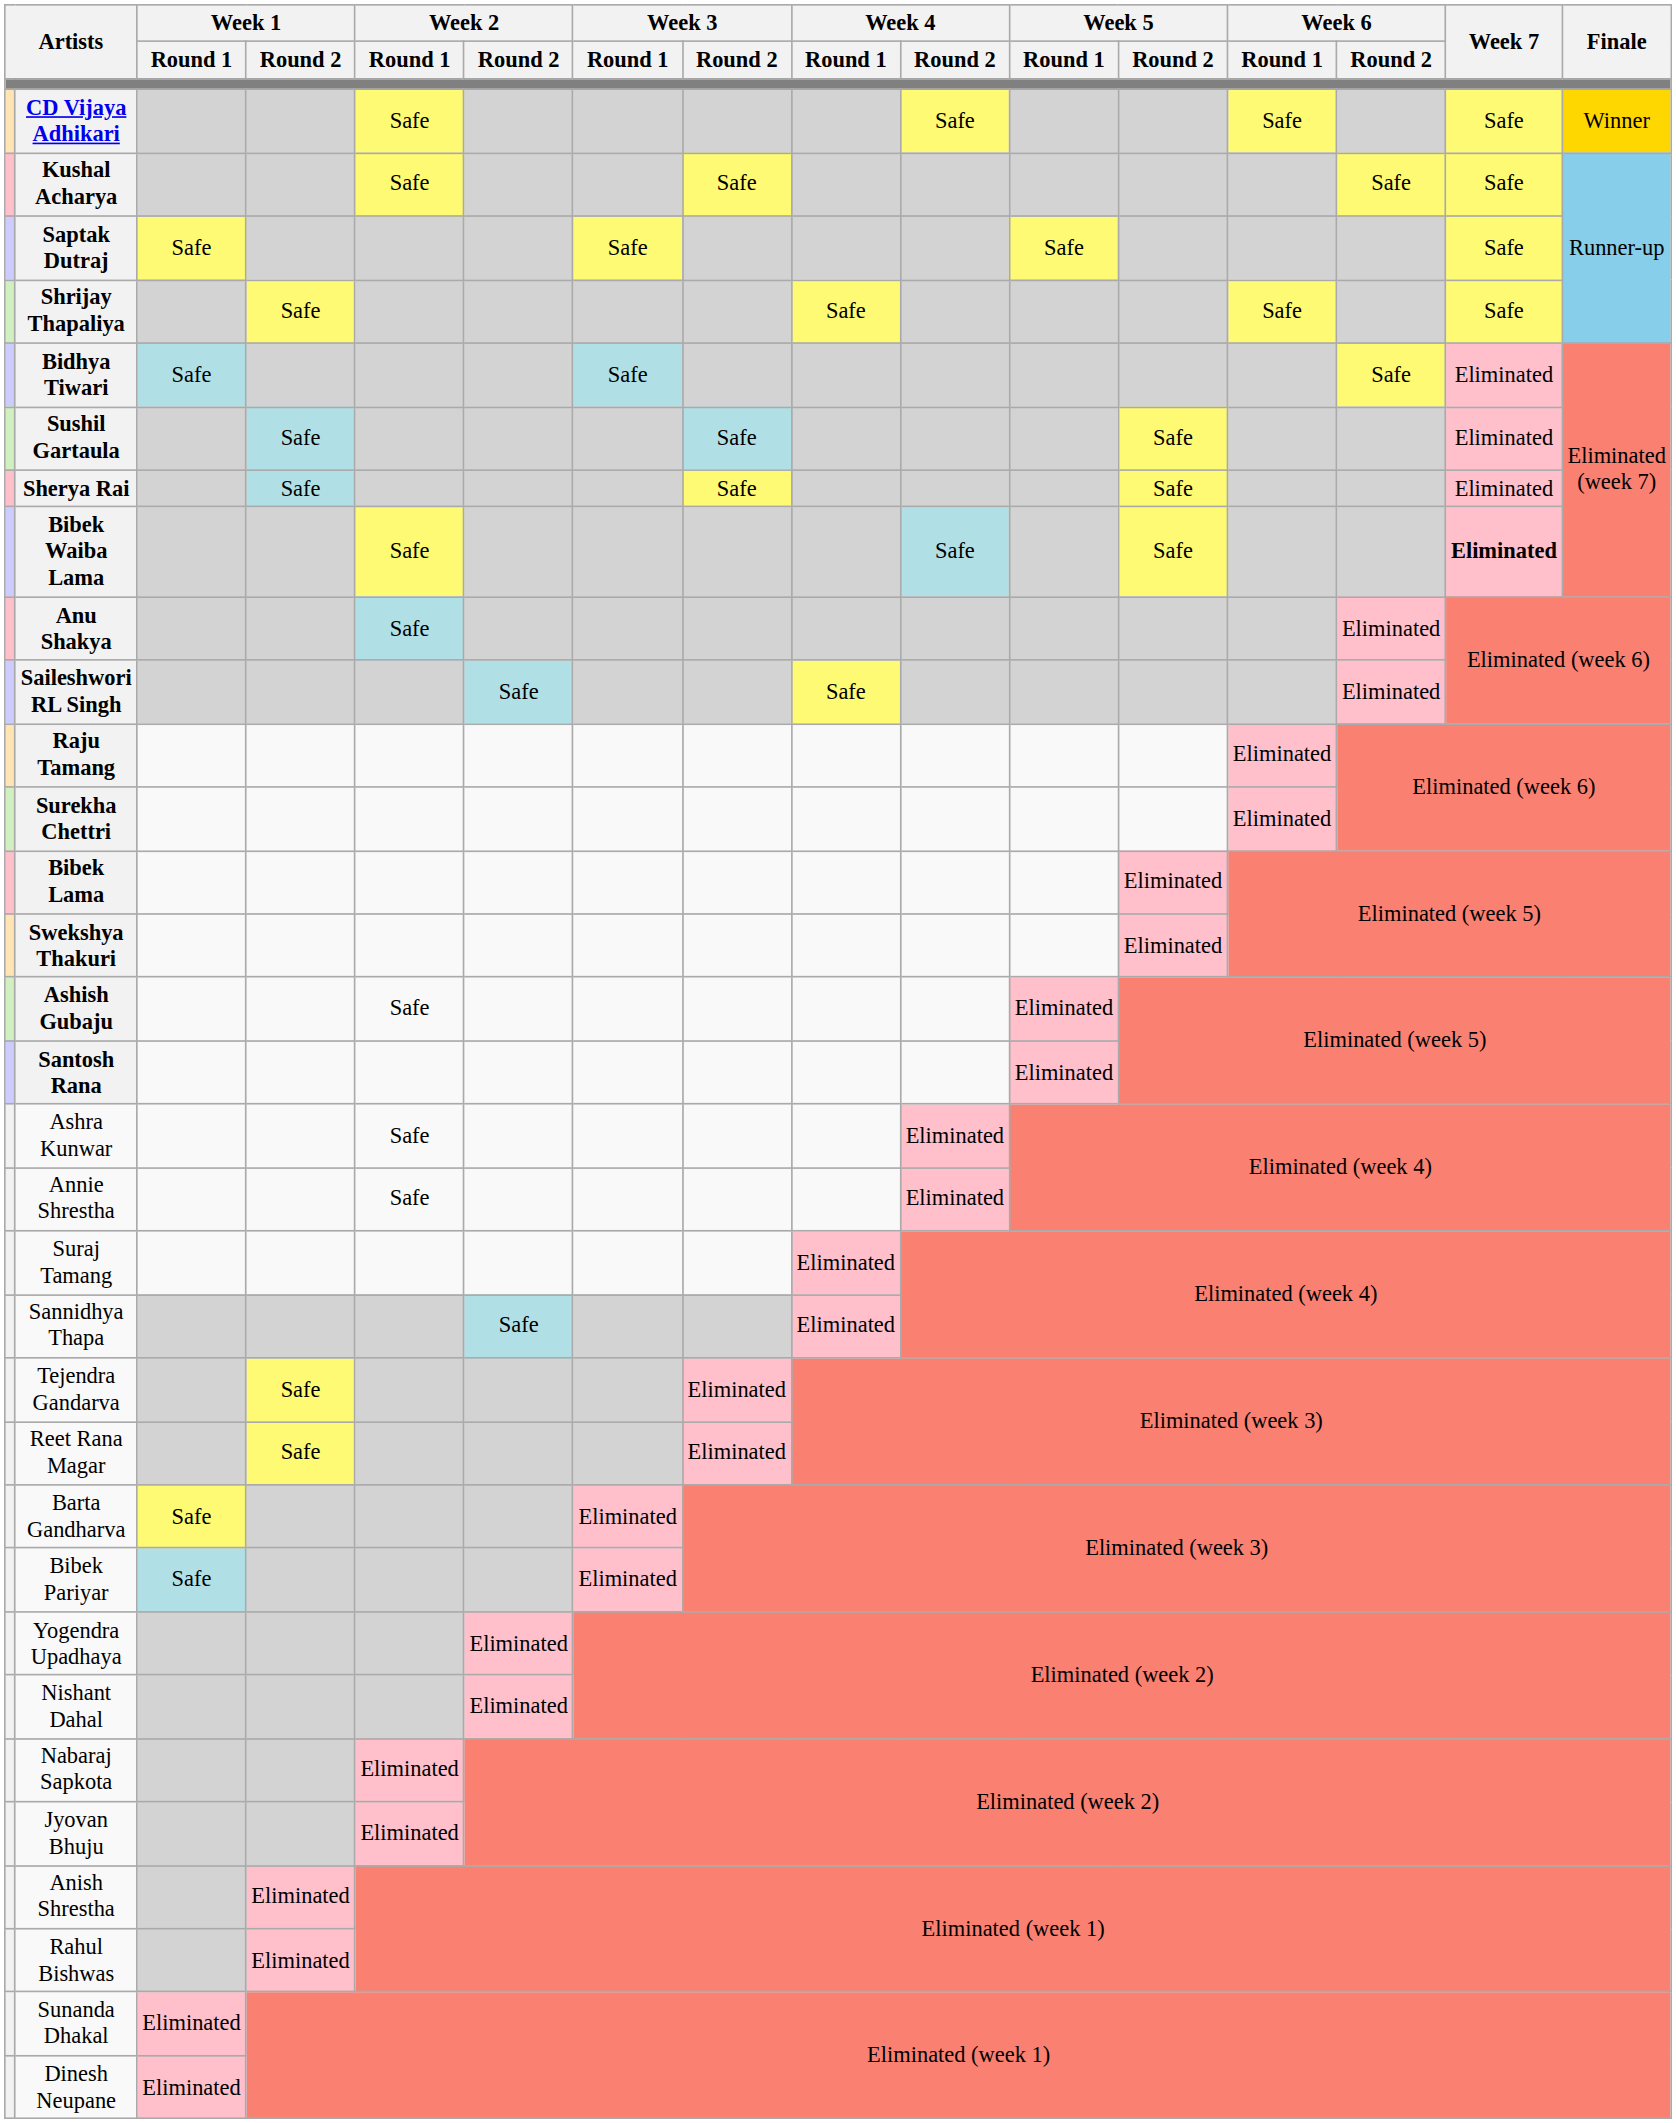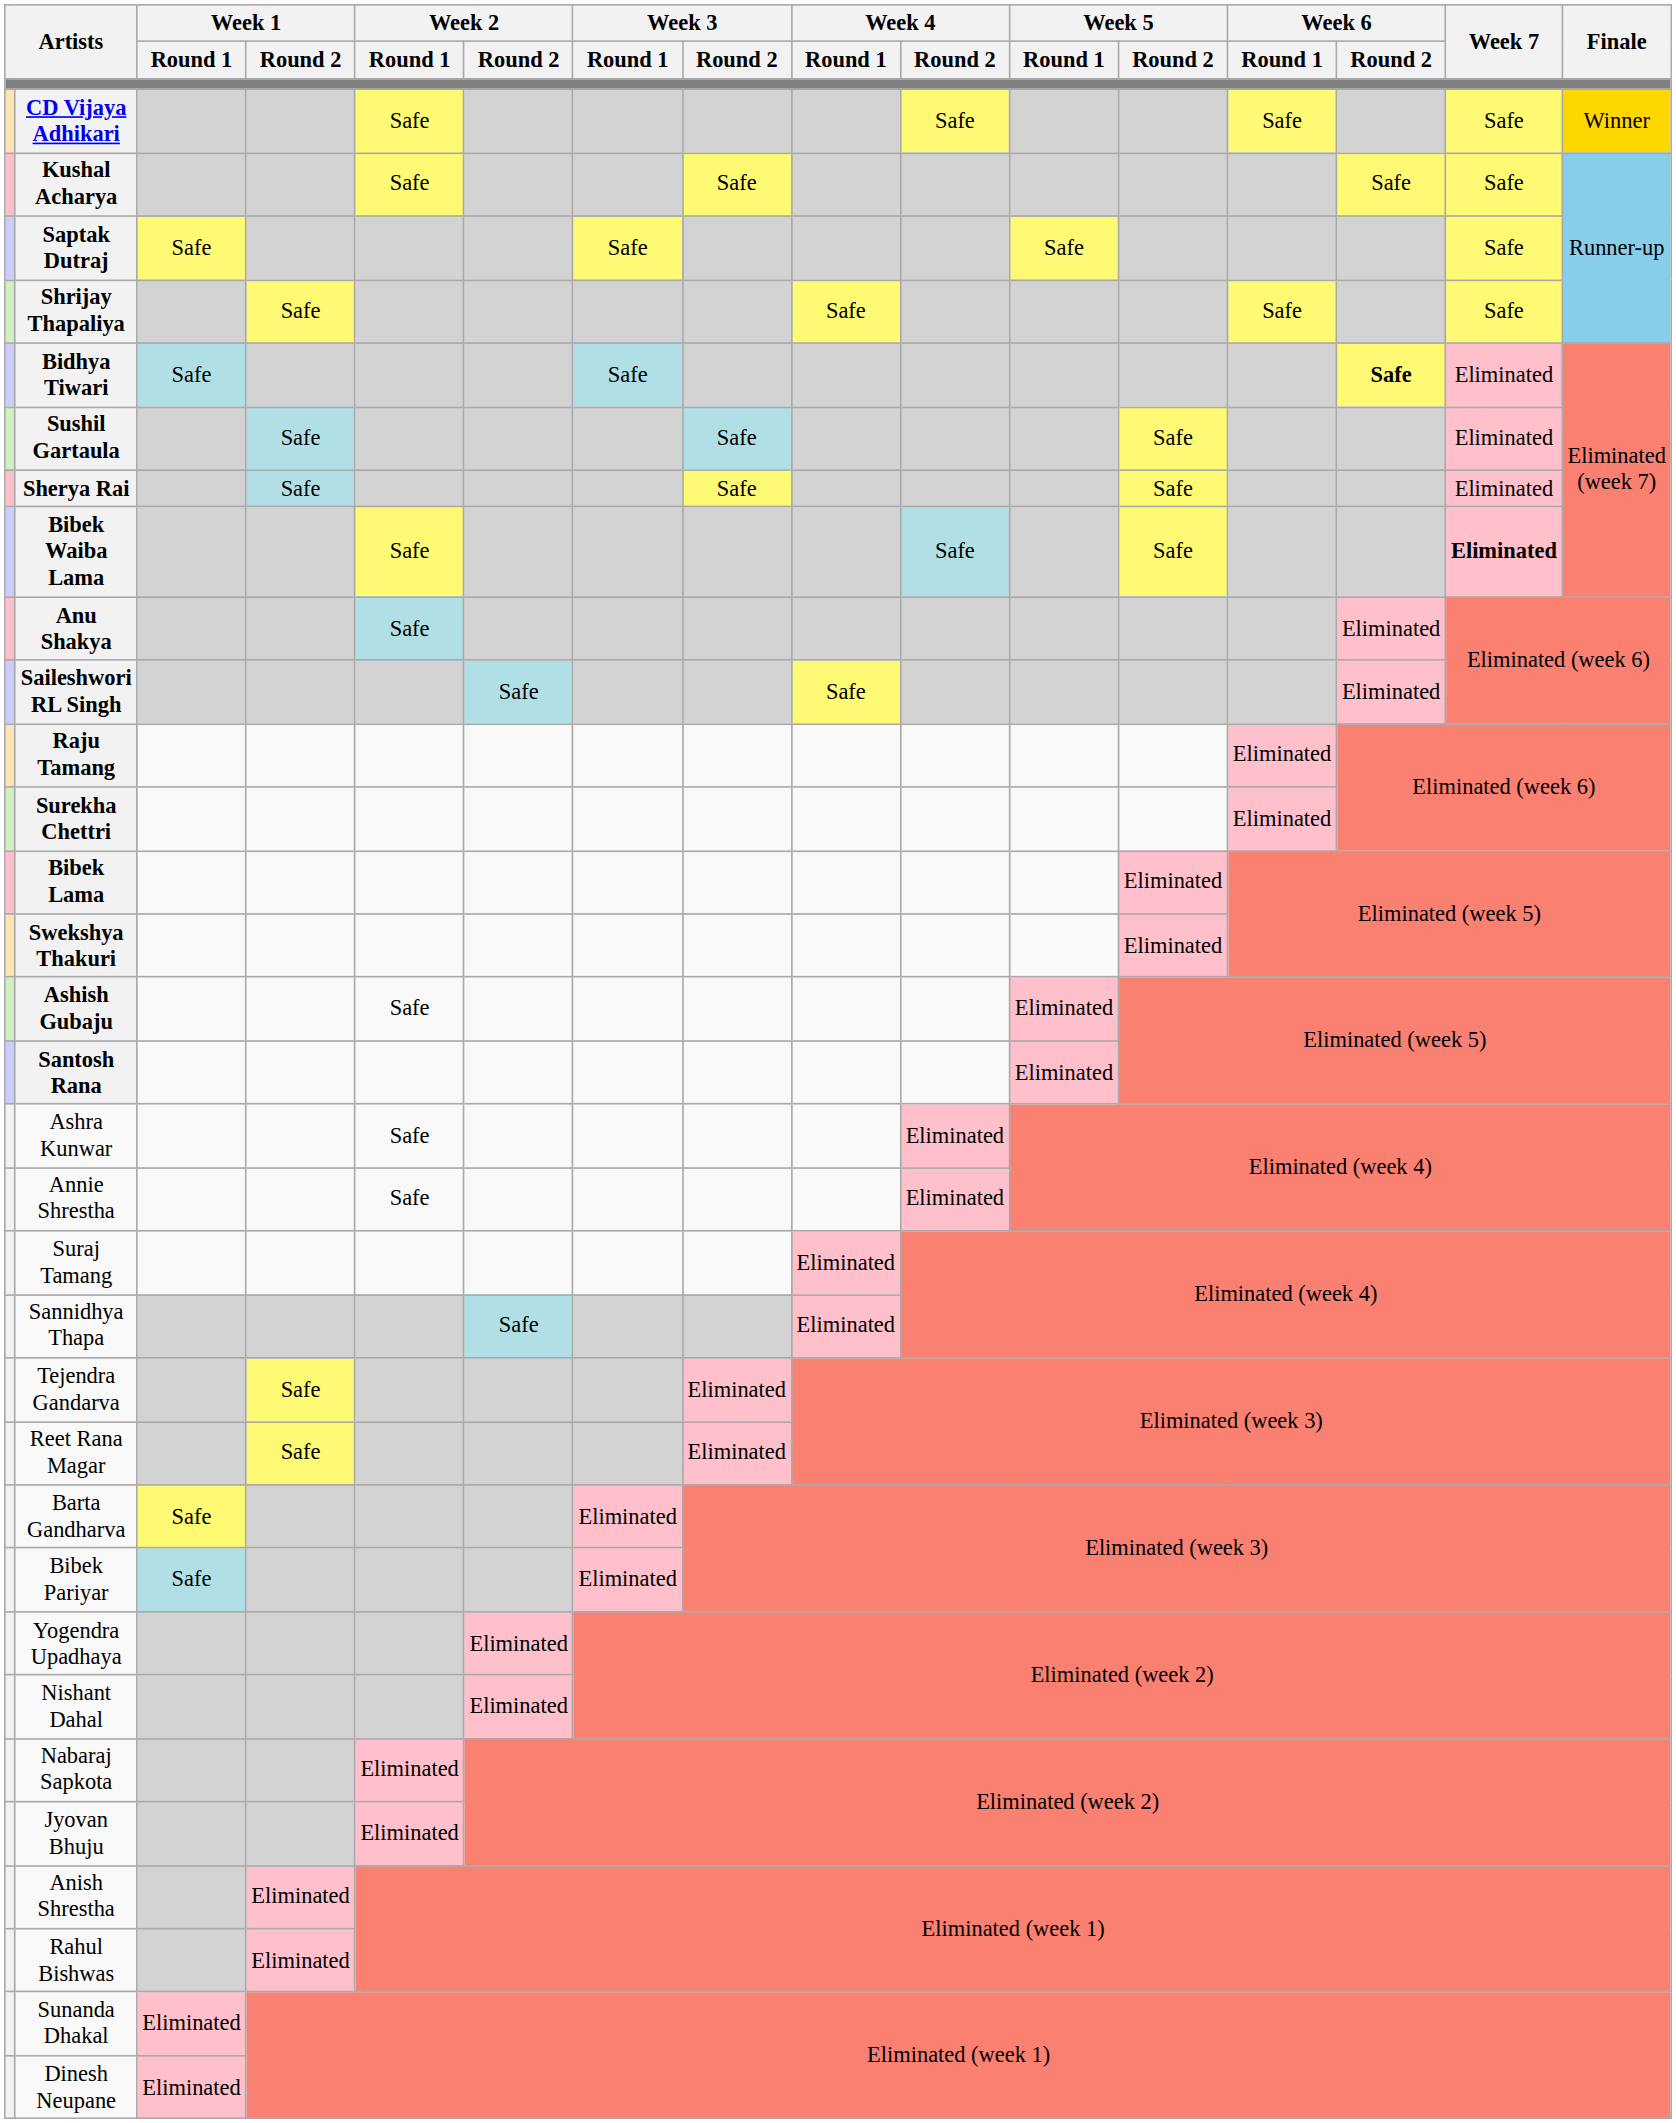(1391, 374) normal -> (1391, 374) bold
